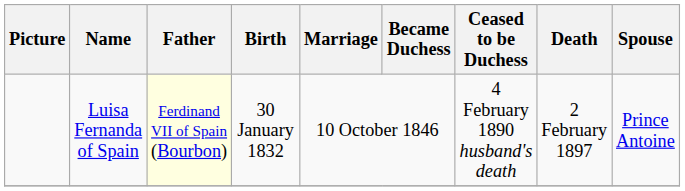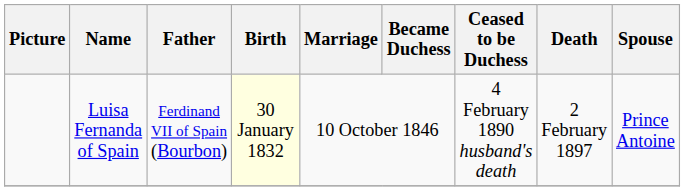(189, 131) lightyellow background -> (189, 131) no background
(266, 129) no background -> (266, 129) lightyellow background
